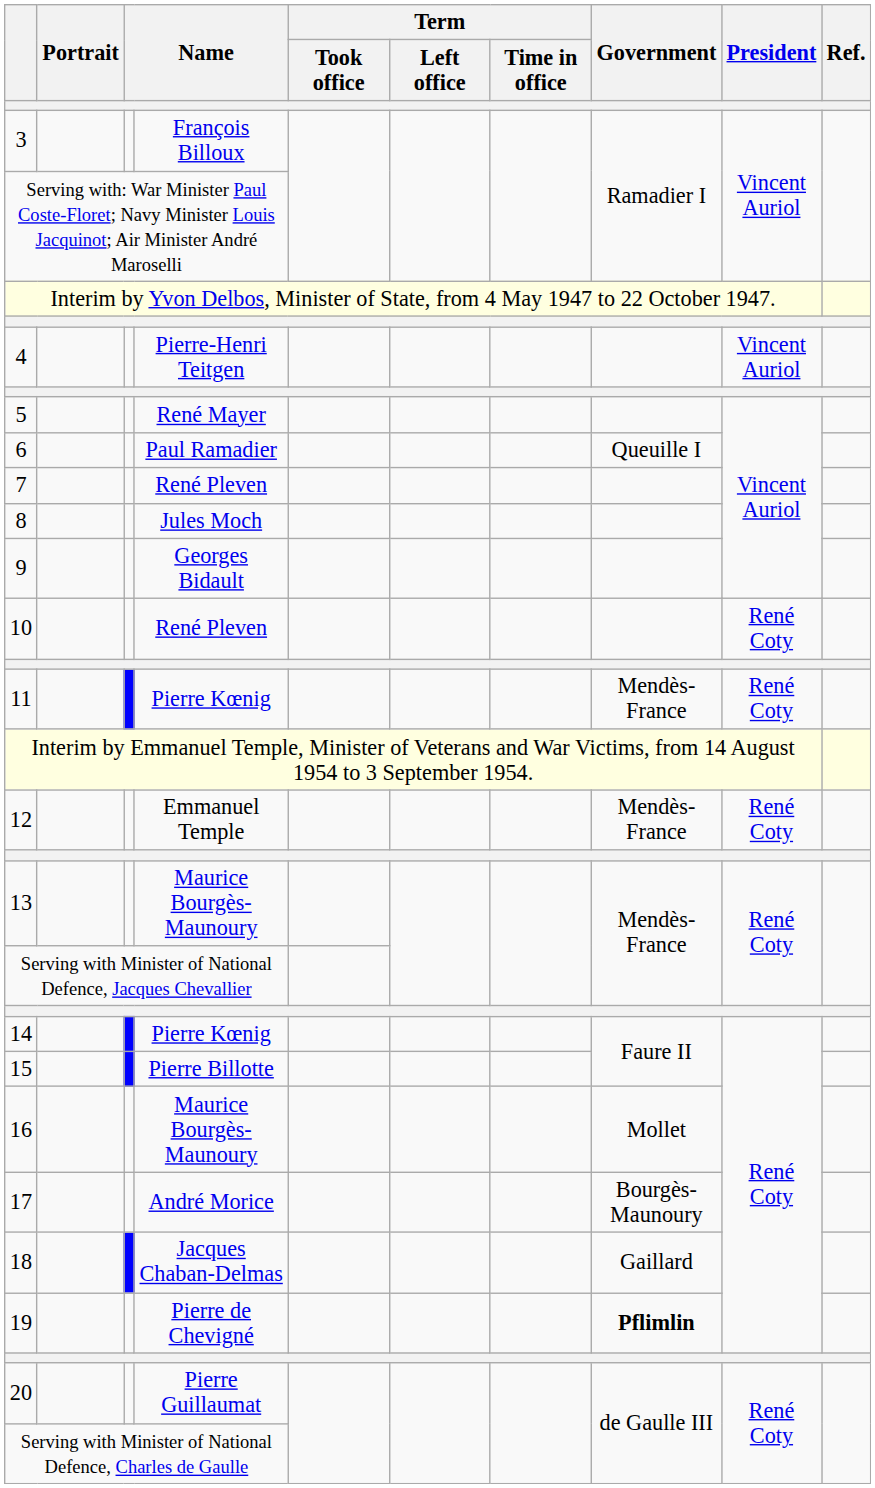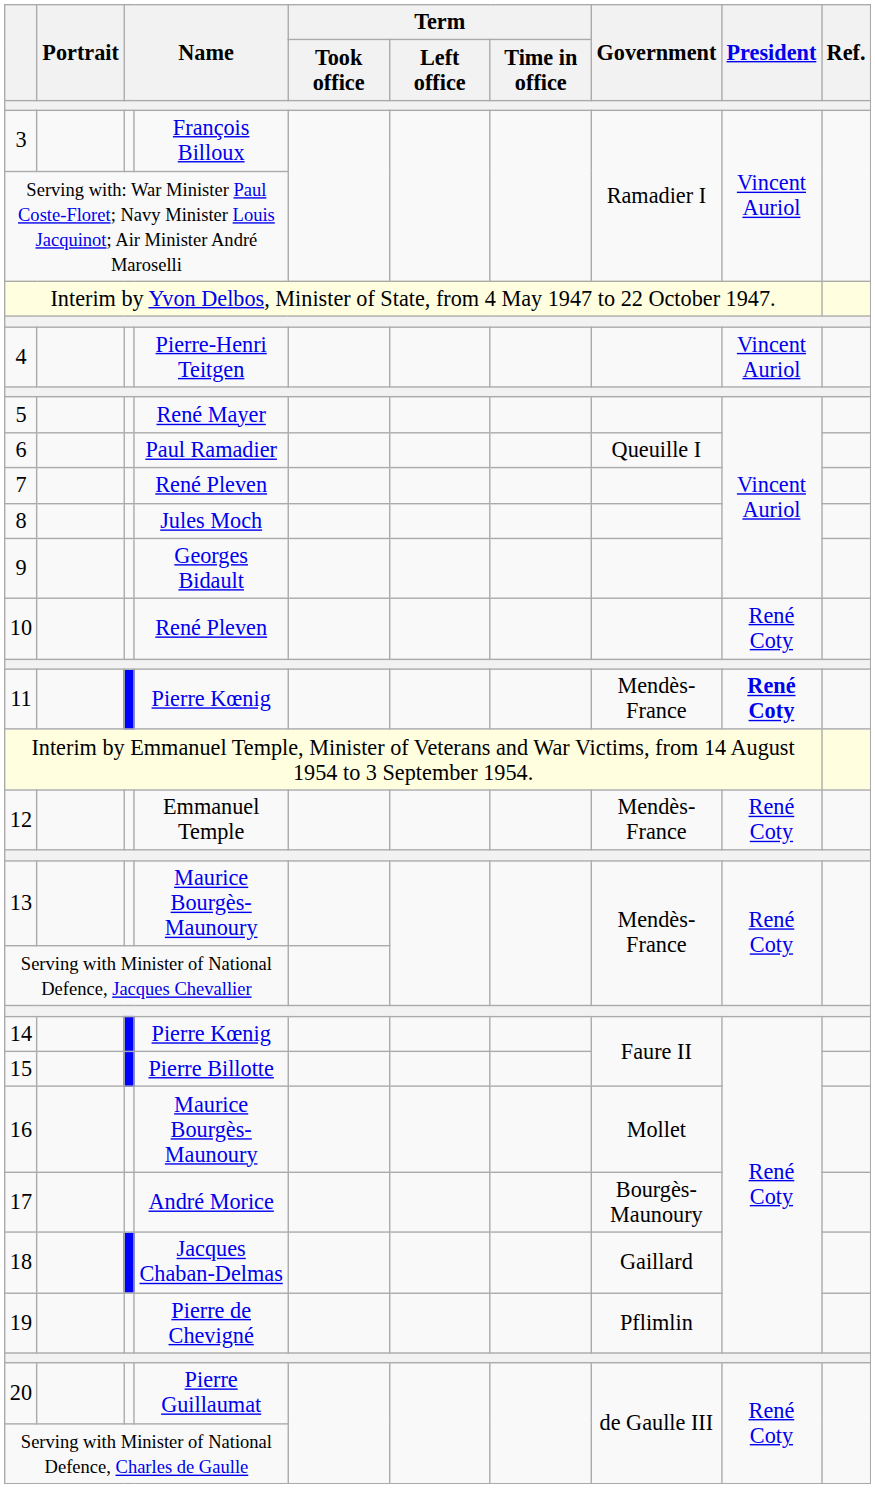(771, 699) normal -> (771, 699) bold
(656, 1322) bold -> (656, 1322) normal
